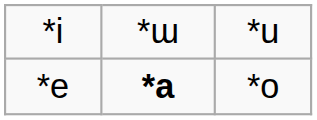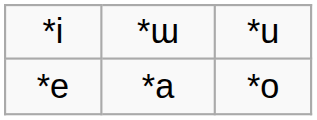(158, 85) bold -> (158, 85) normal
